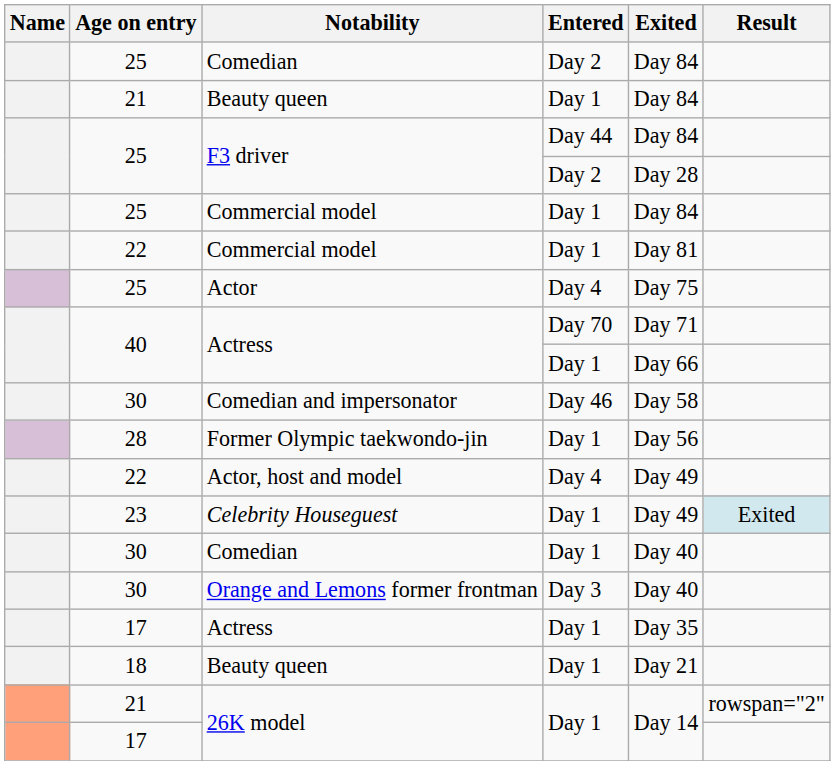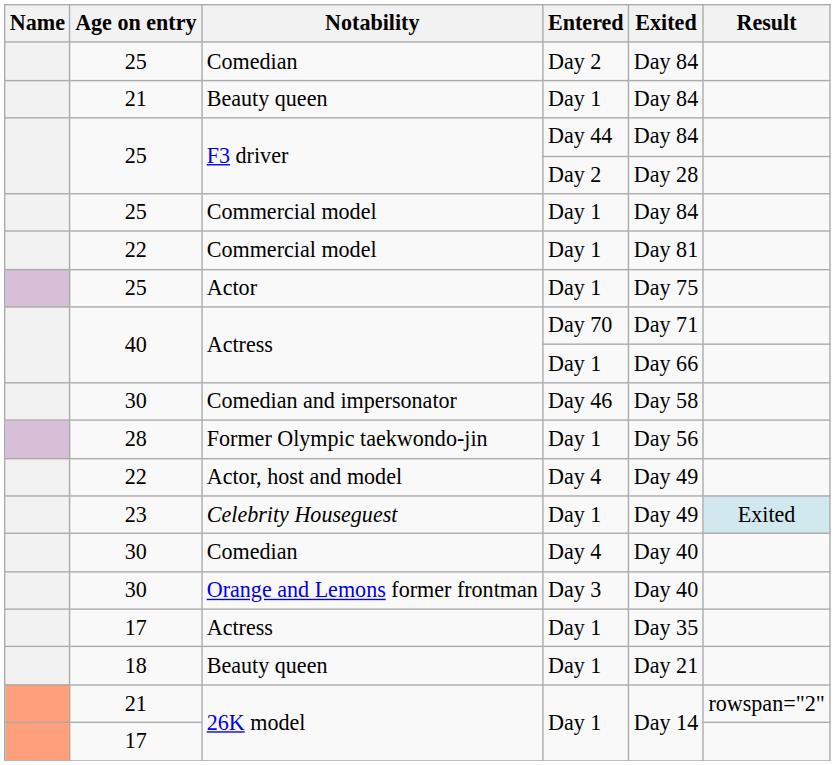(575, 287) Day 4 -> (575, 287) Day 1
(575, 552) Day 1 -> (575, 552) Day 4
